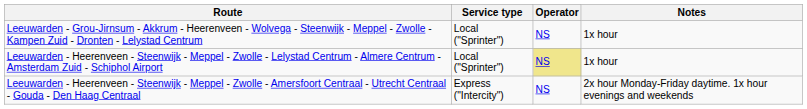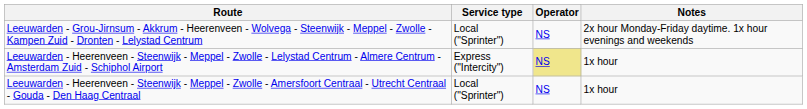(601, 34) 1x hour -> (675, 34) 2x hour Monday-Friday daytime. 1x hour evenings and weekends
(479, 62) Local ("Sprinter") -> (479, 62) Express ("Intercity")
(479, 90) Express ("Intercity") -> (479, 90) Local ("Sprinter")
(675, 90) 2x hour Monday-Friday daytime. 1x hour evenings and weekends -> (601, 90) 1x hour
